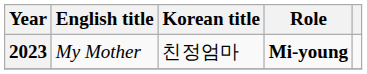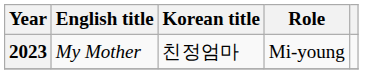(308, 51) bold -> (307, 51) normal
